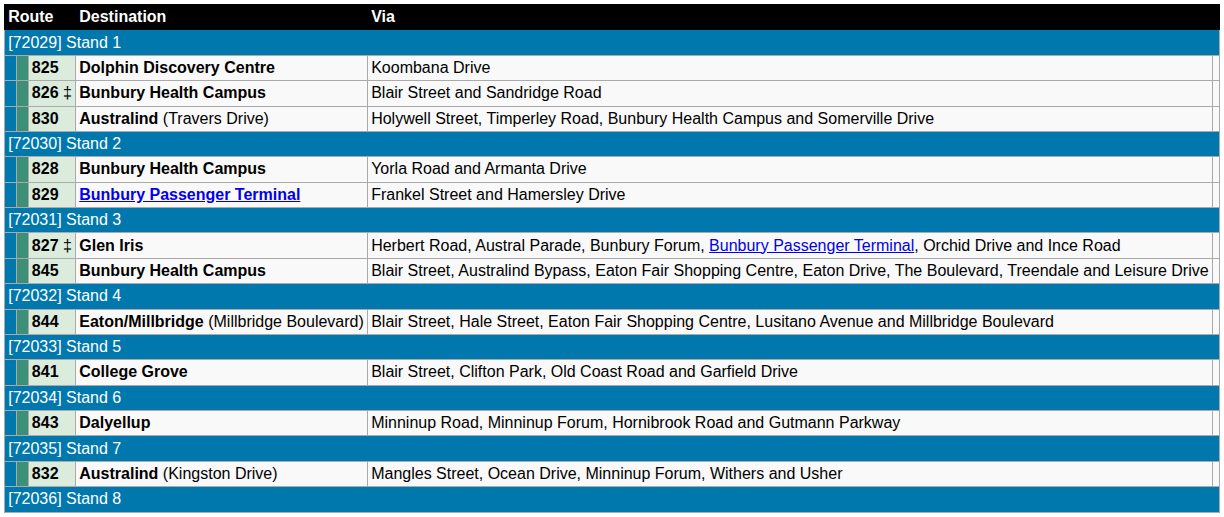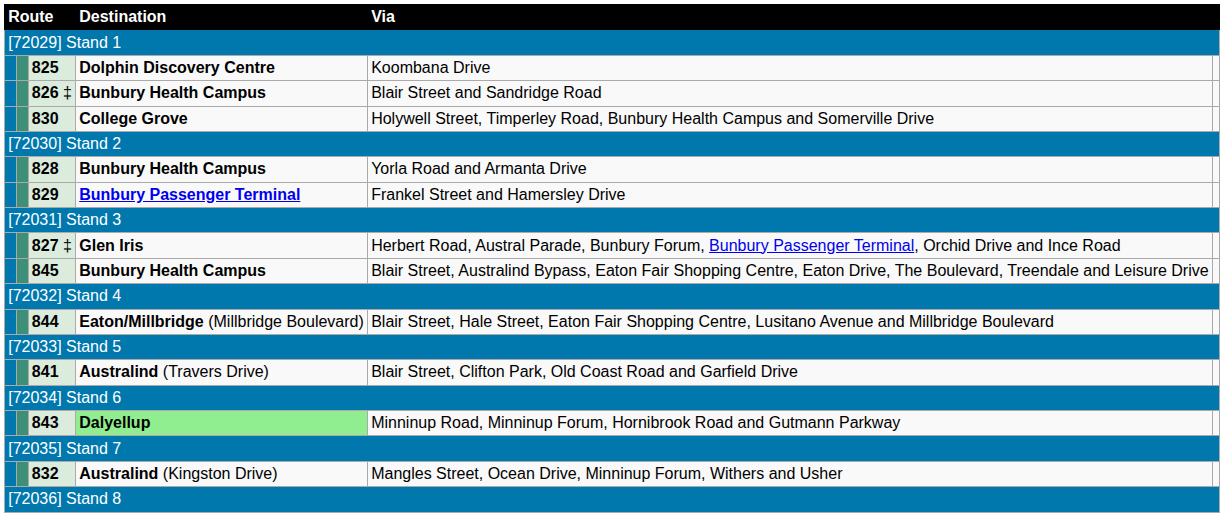(174, 118) Australind (Travers Drive) -> (134, 118) College Grove
(134, 372) College Grove -> (174, 372) Australind (Travers Drive)
(115, 423) no background -> (115, 423) lightgreen background
